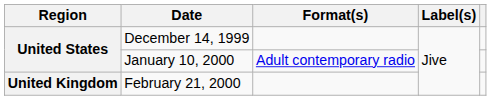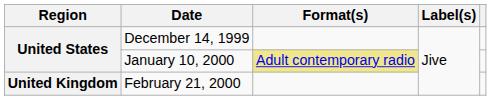(335, 60) no background -> (335, 60) khaki background
